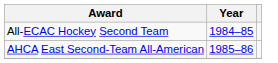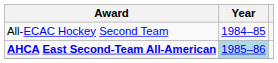(105, 49) normal -> (112, 49) bold
(231, 49) no background -> (243, 49) lightblue background
